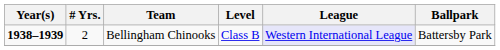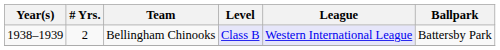(35, 35) bold -> (35, 35) normal
(240, 35) no background -> (240, 35) lavender background
